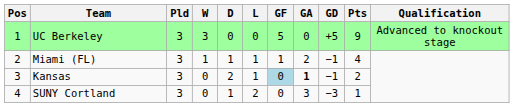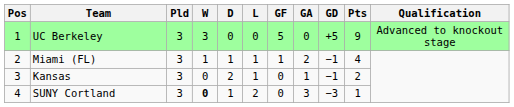(281, 77) lightblue background -> (281, 77) no background
(306, 77) bold -> (306, 77) normal
(205, 94) normal -> (205, 94) bold
